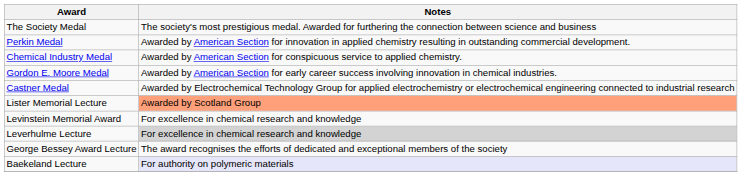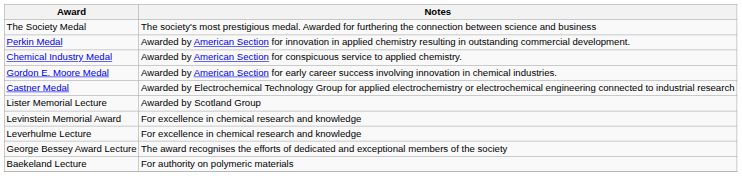(201, 103) lightsalmon background -> (201, 103) no background
(251, 133) lightgrey background -> (251, 133) no background
(217, 164) lavender background -> (217, 164) no background
